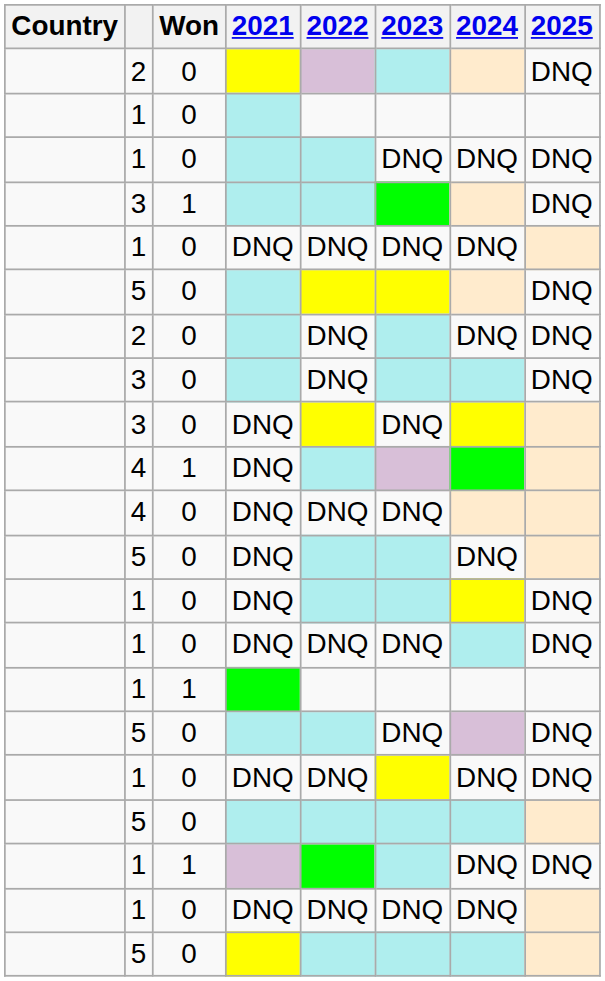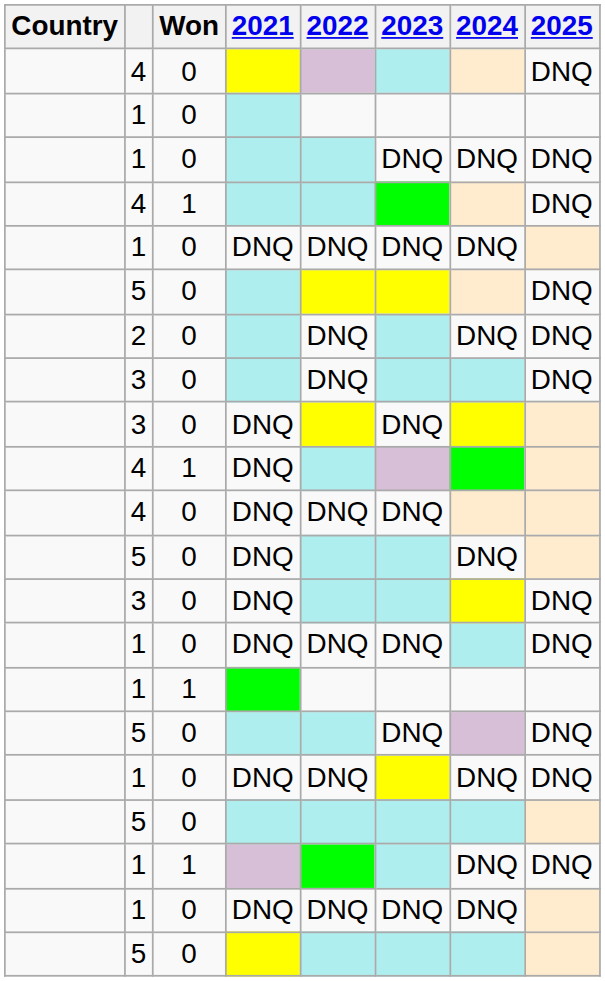(139, 70) 2 -> (139, 70) 4
(139, 203) 3 -> (139, 203) 4
(139, 600) 1 -> (139, 600) 3
